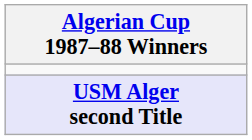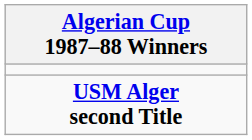(126, 104) lavender background -> (126, 104) no background
